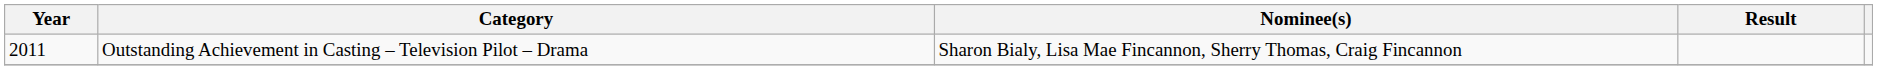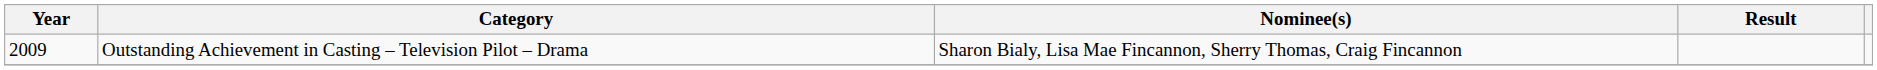(27, 49) 2011 -> (28, 49) 2009
